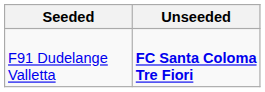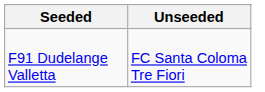(196, 66) bold -> (189, 66) normal
